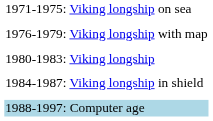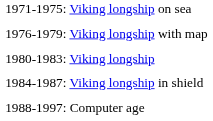(75, 108) lightblue background -> (75, 108) no background
